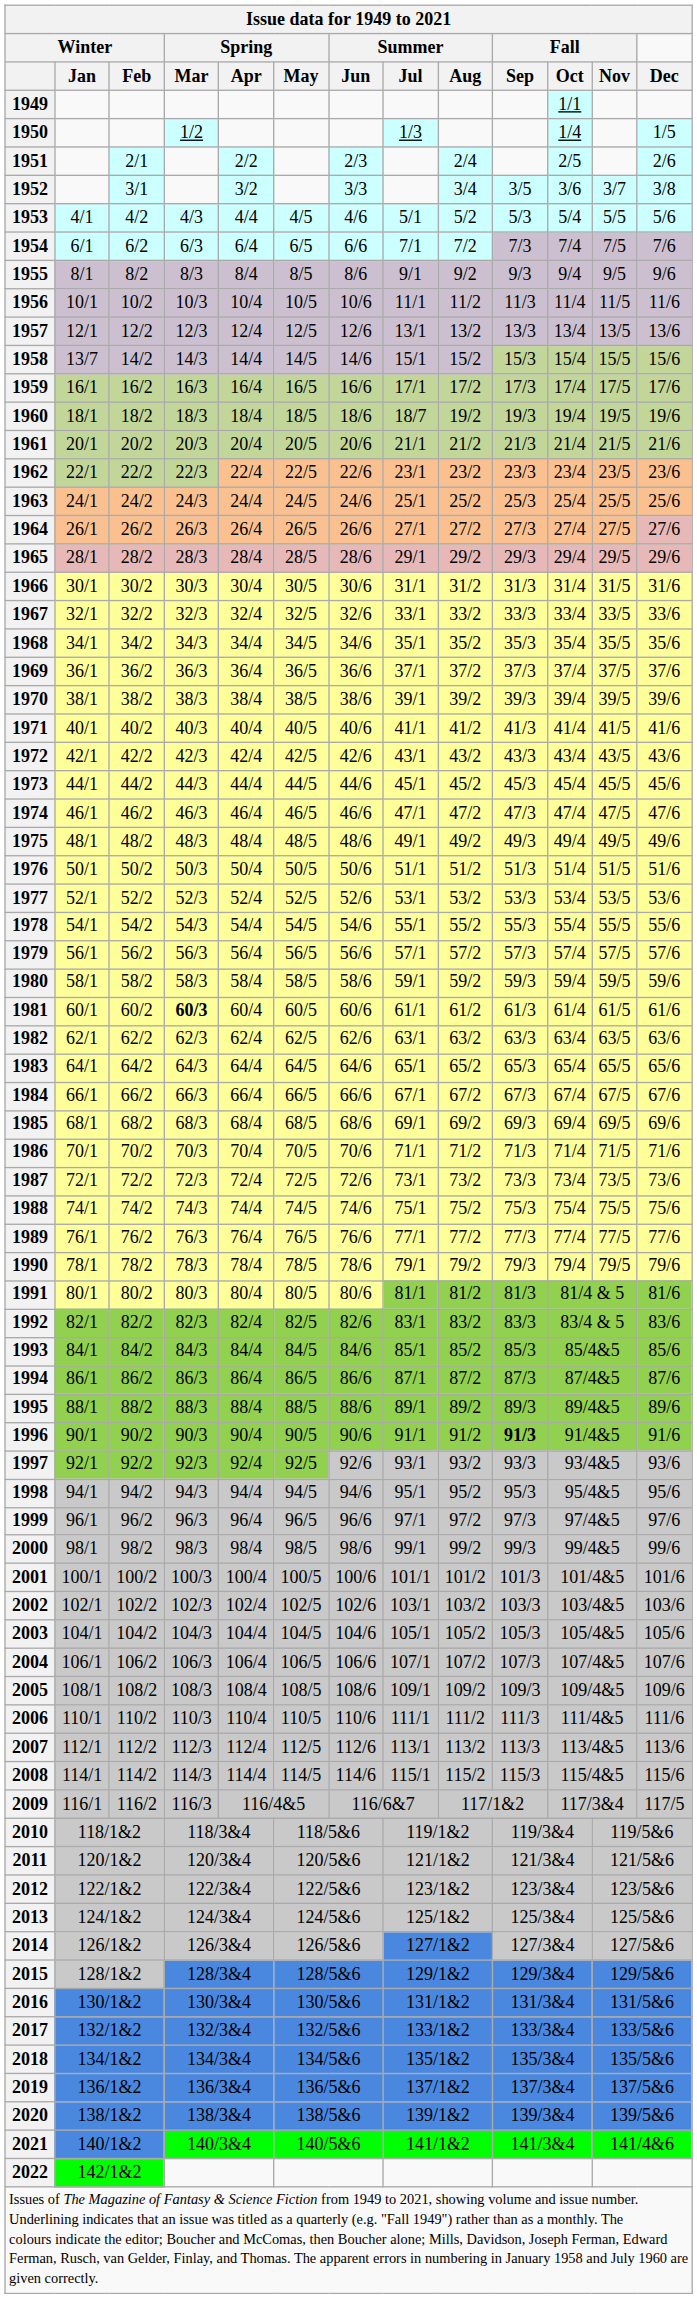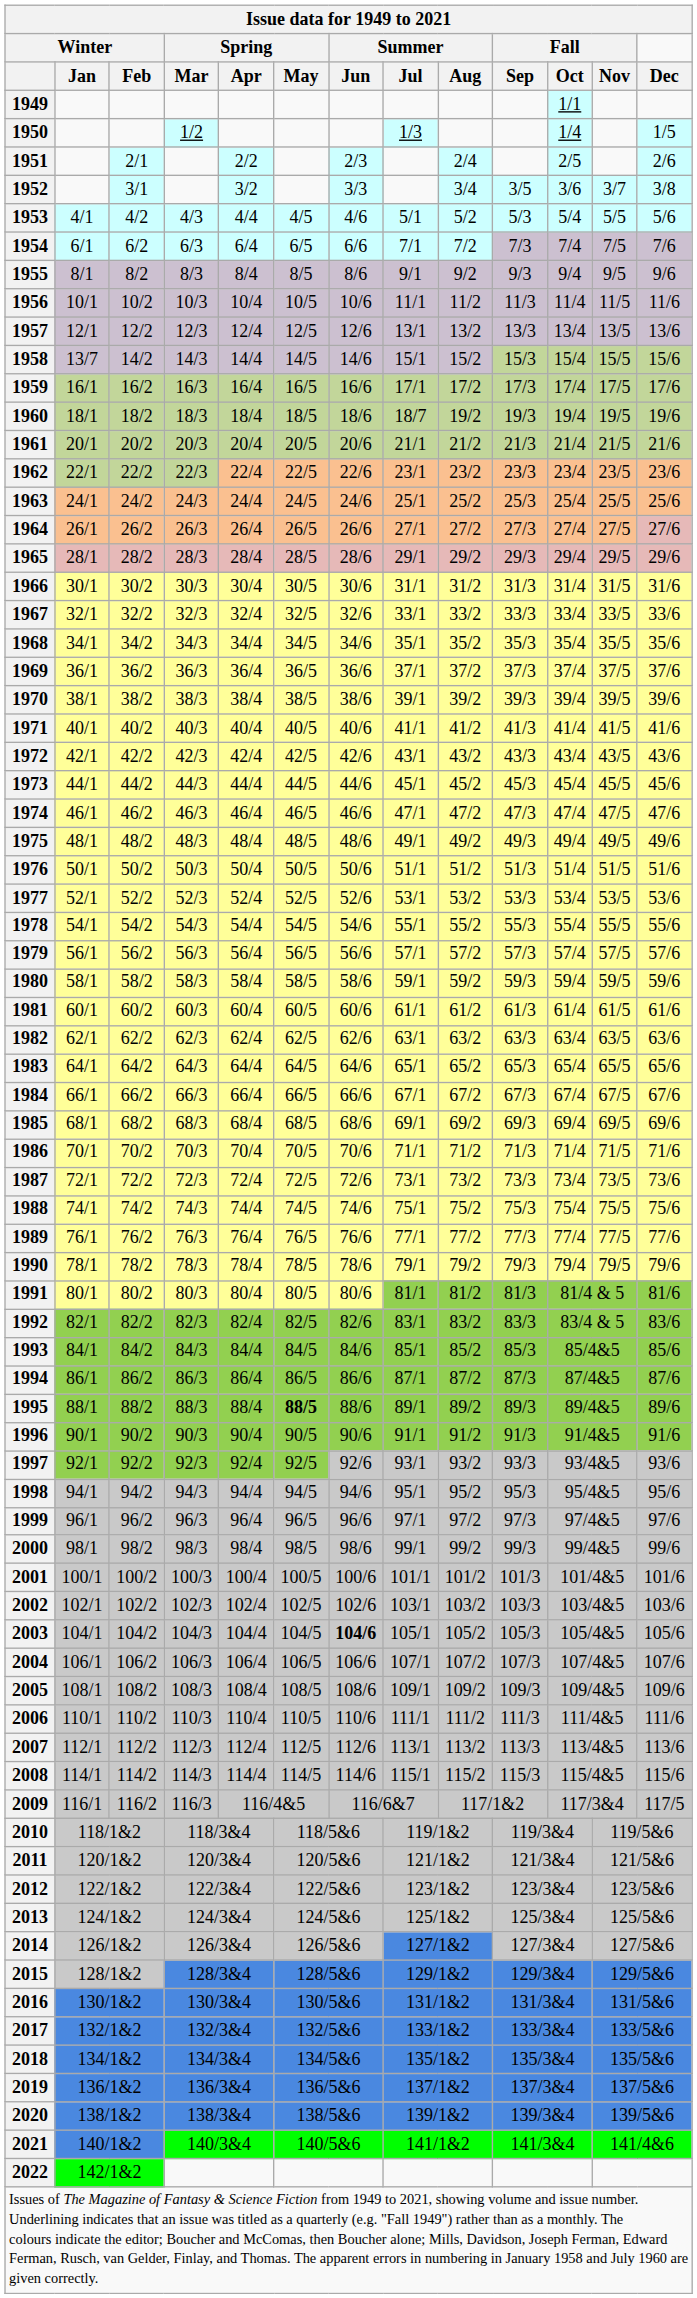(192, 1010) bold -> (192, 1010) normal
(301, 1407) normal -> (301, 1407) bold
(520, 1435) bold -> (520, 1435) normal
(356, 1633) normal -> (356, 1633) bold
